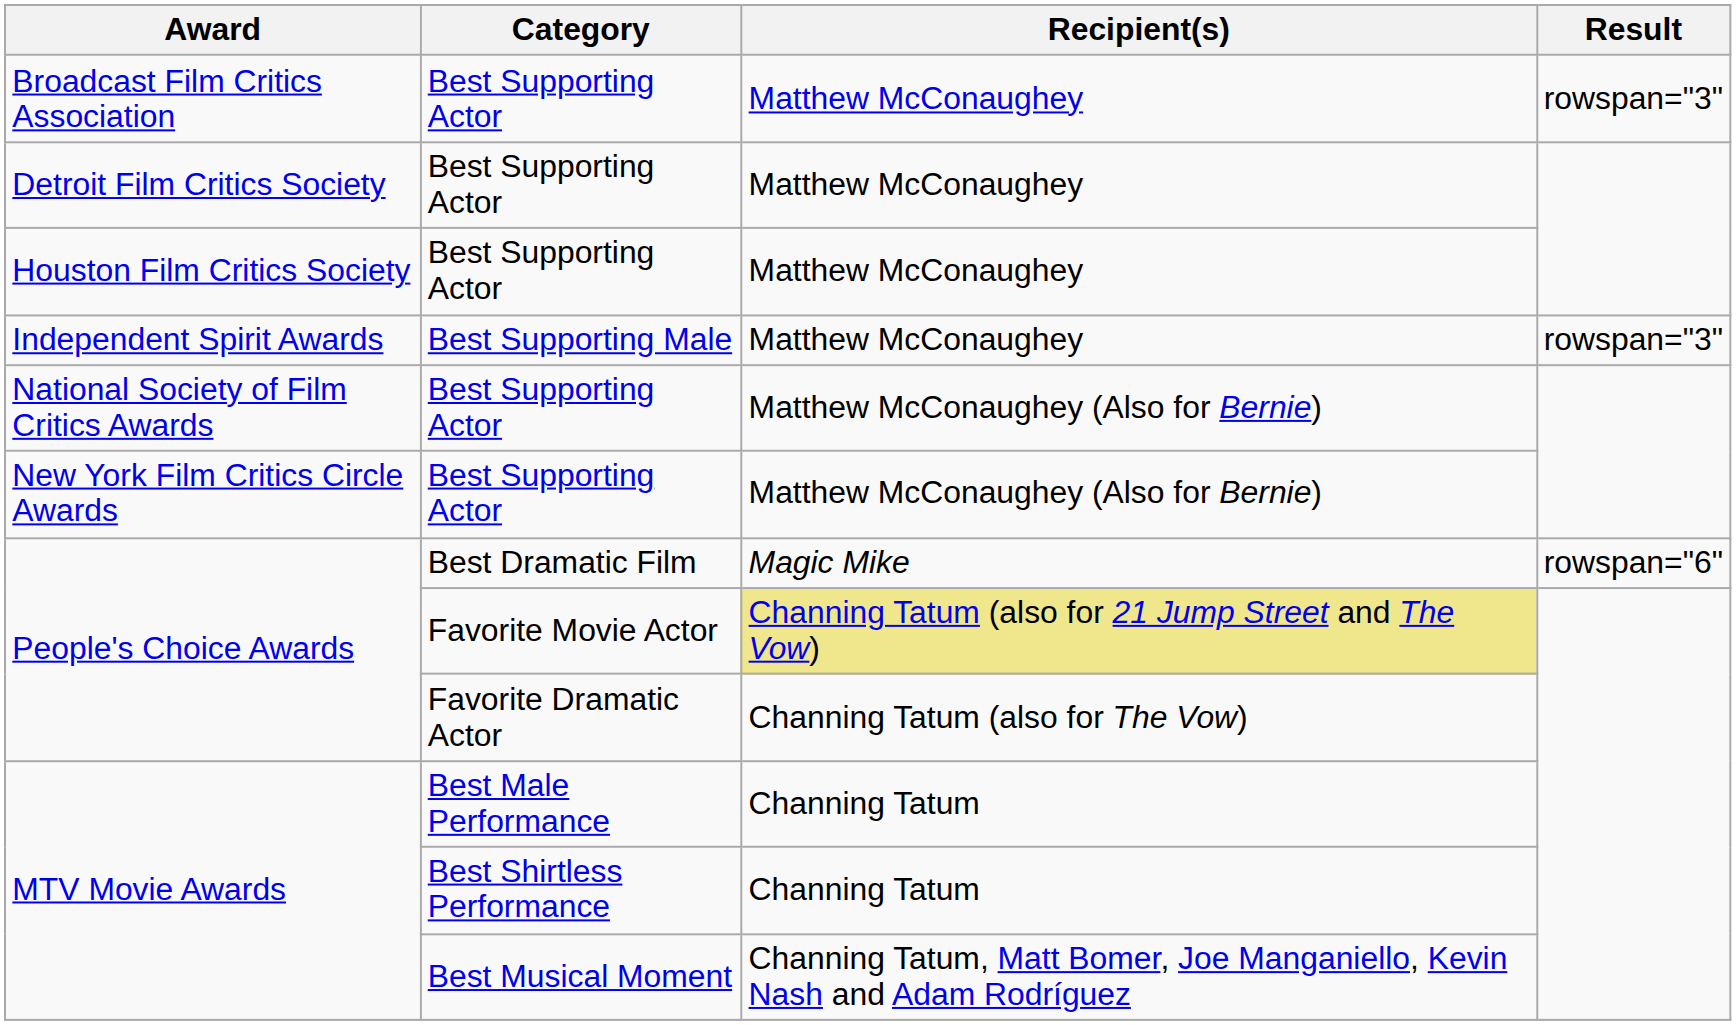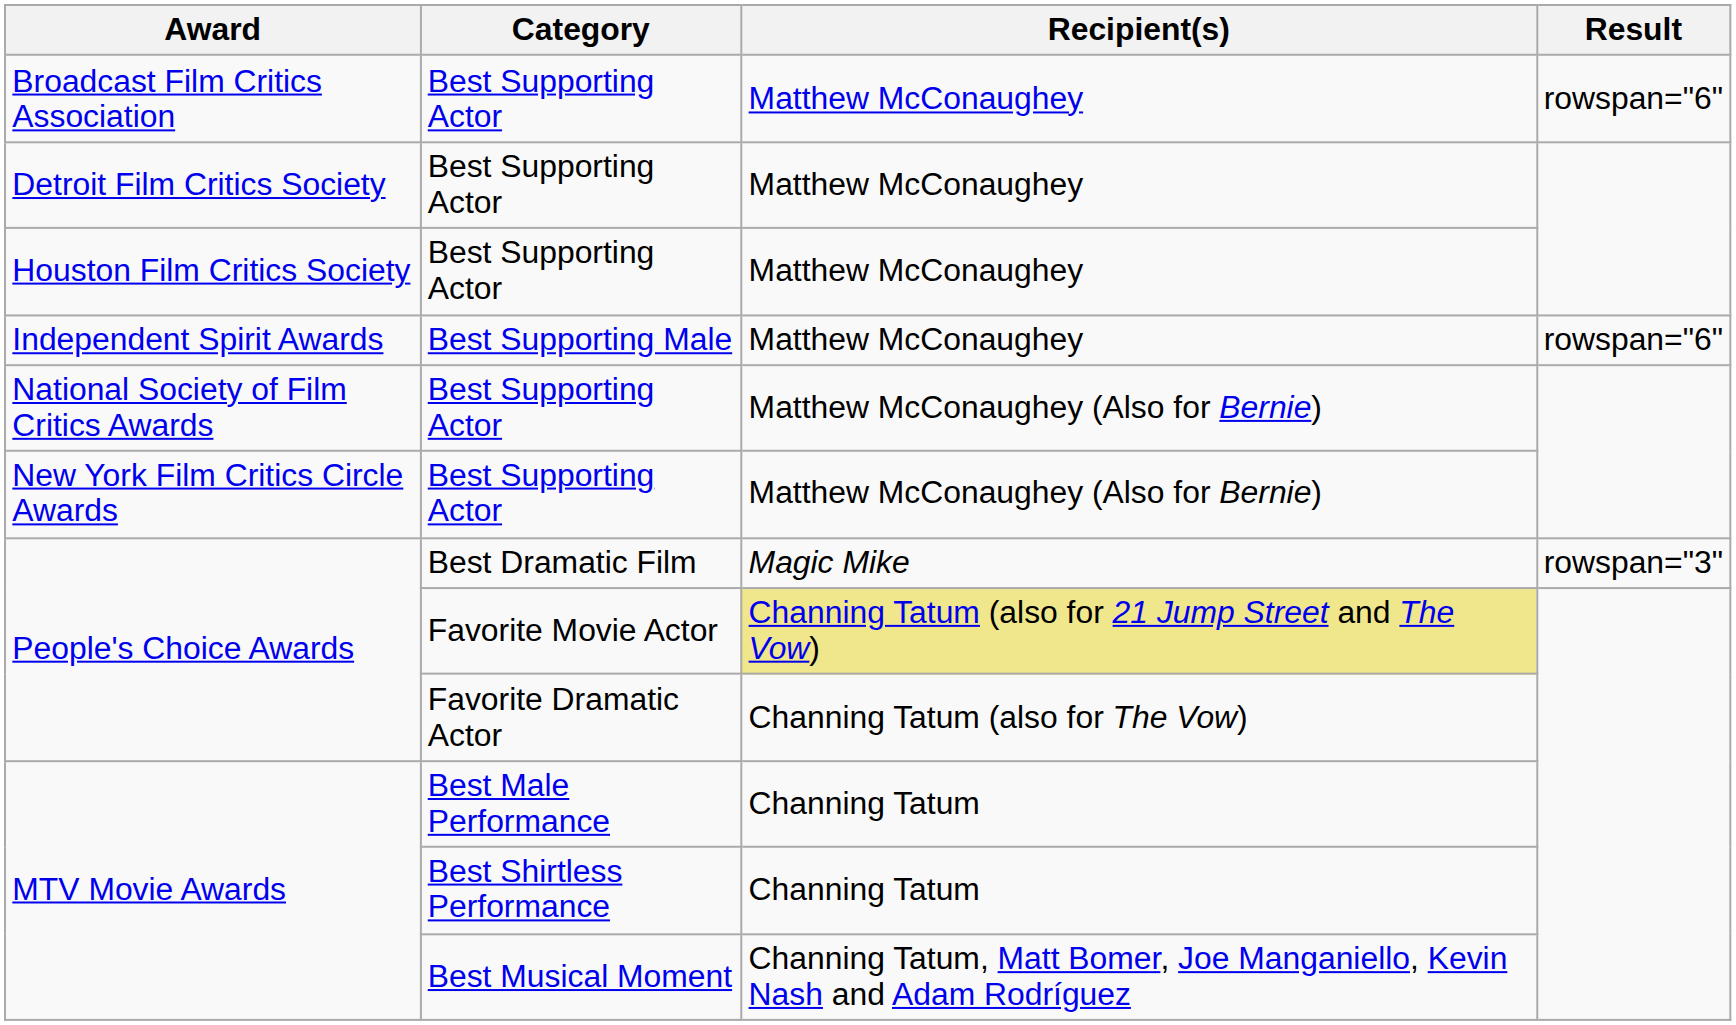(1633, 98) rowspan="3" -> (1633, 98) rowspan="6"
(1633, 339) rowspan="3" -> (1633, 339) rowspan="6"
(1633, 562) rowspan="6" -> (1633, 562) rowspan="3"
